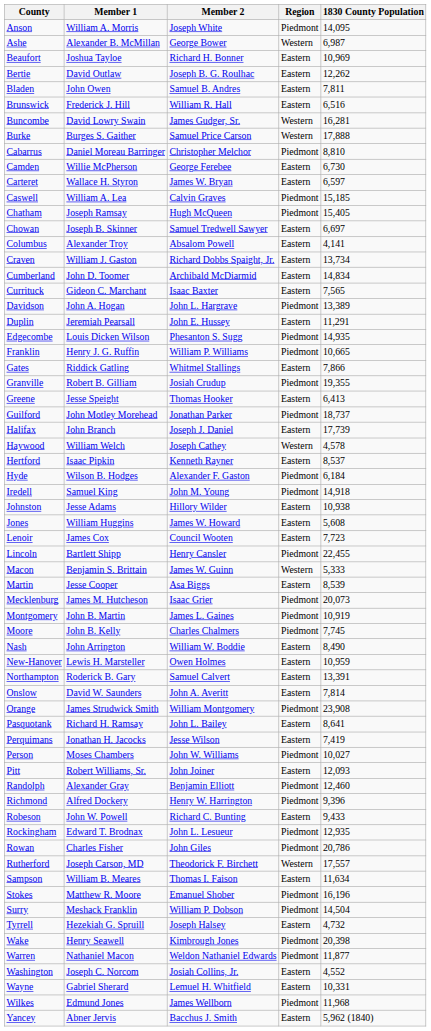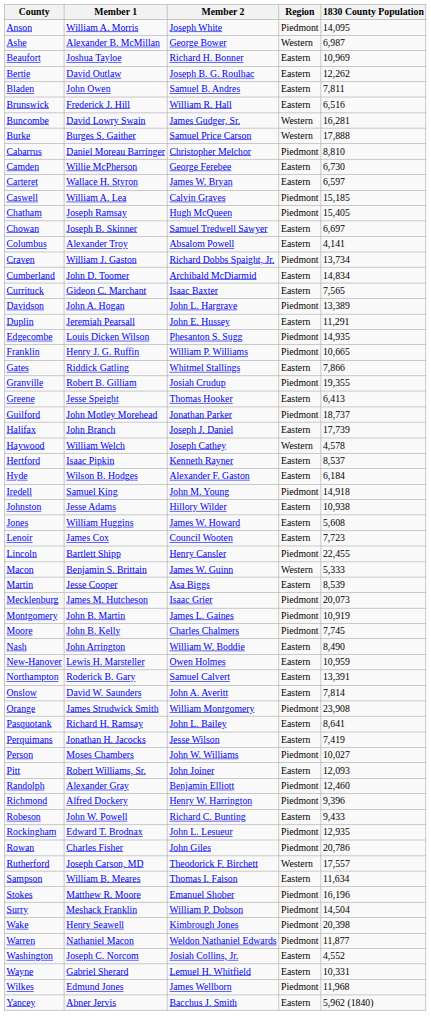(296, 259) Eastern -> (300, 259) Piedmont
(300, 476) Piedmont -> (296, 476) Eastern
- row: (20, 925)
